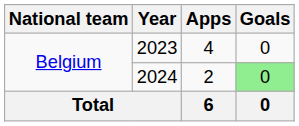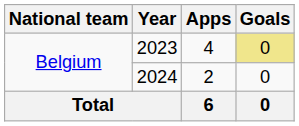(265, 47) no background -> (265, 47) khaki background
(265, 76) lightgreen background -> (265, 76) no background
